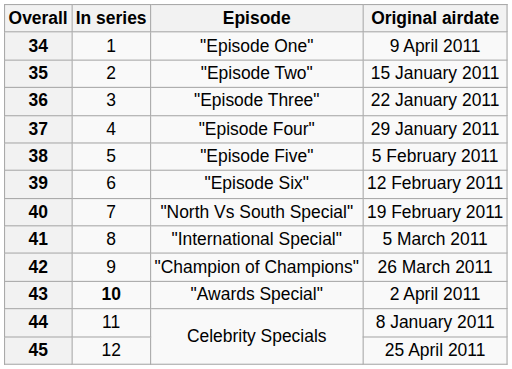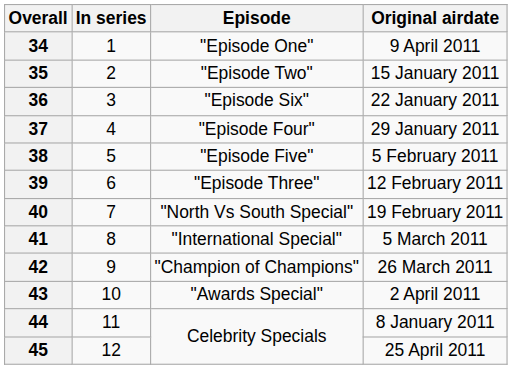(257, 101) "Episode Three" -> (257, 101) "Episode Six"
(257, 184) "Episode Six" -> (257, 184) "Episode Three"
(111, 294) bold -> (111, 294) normal
